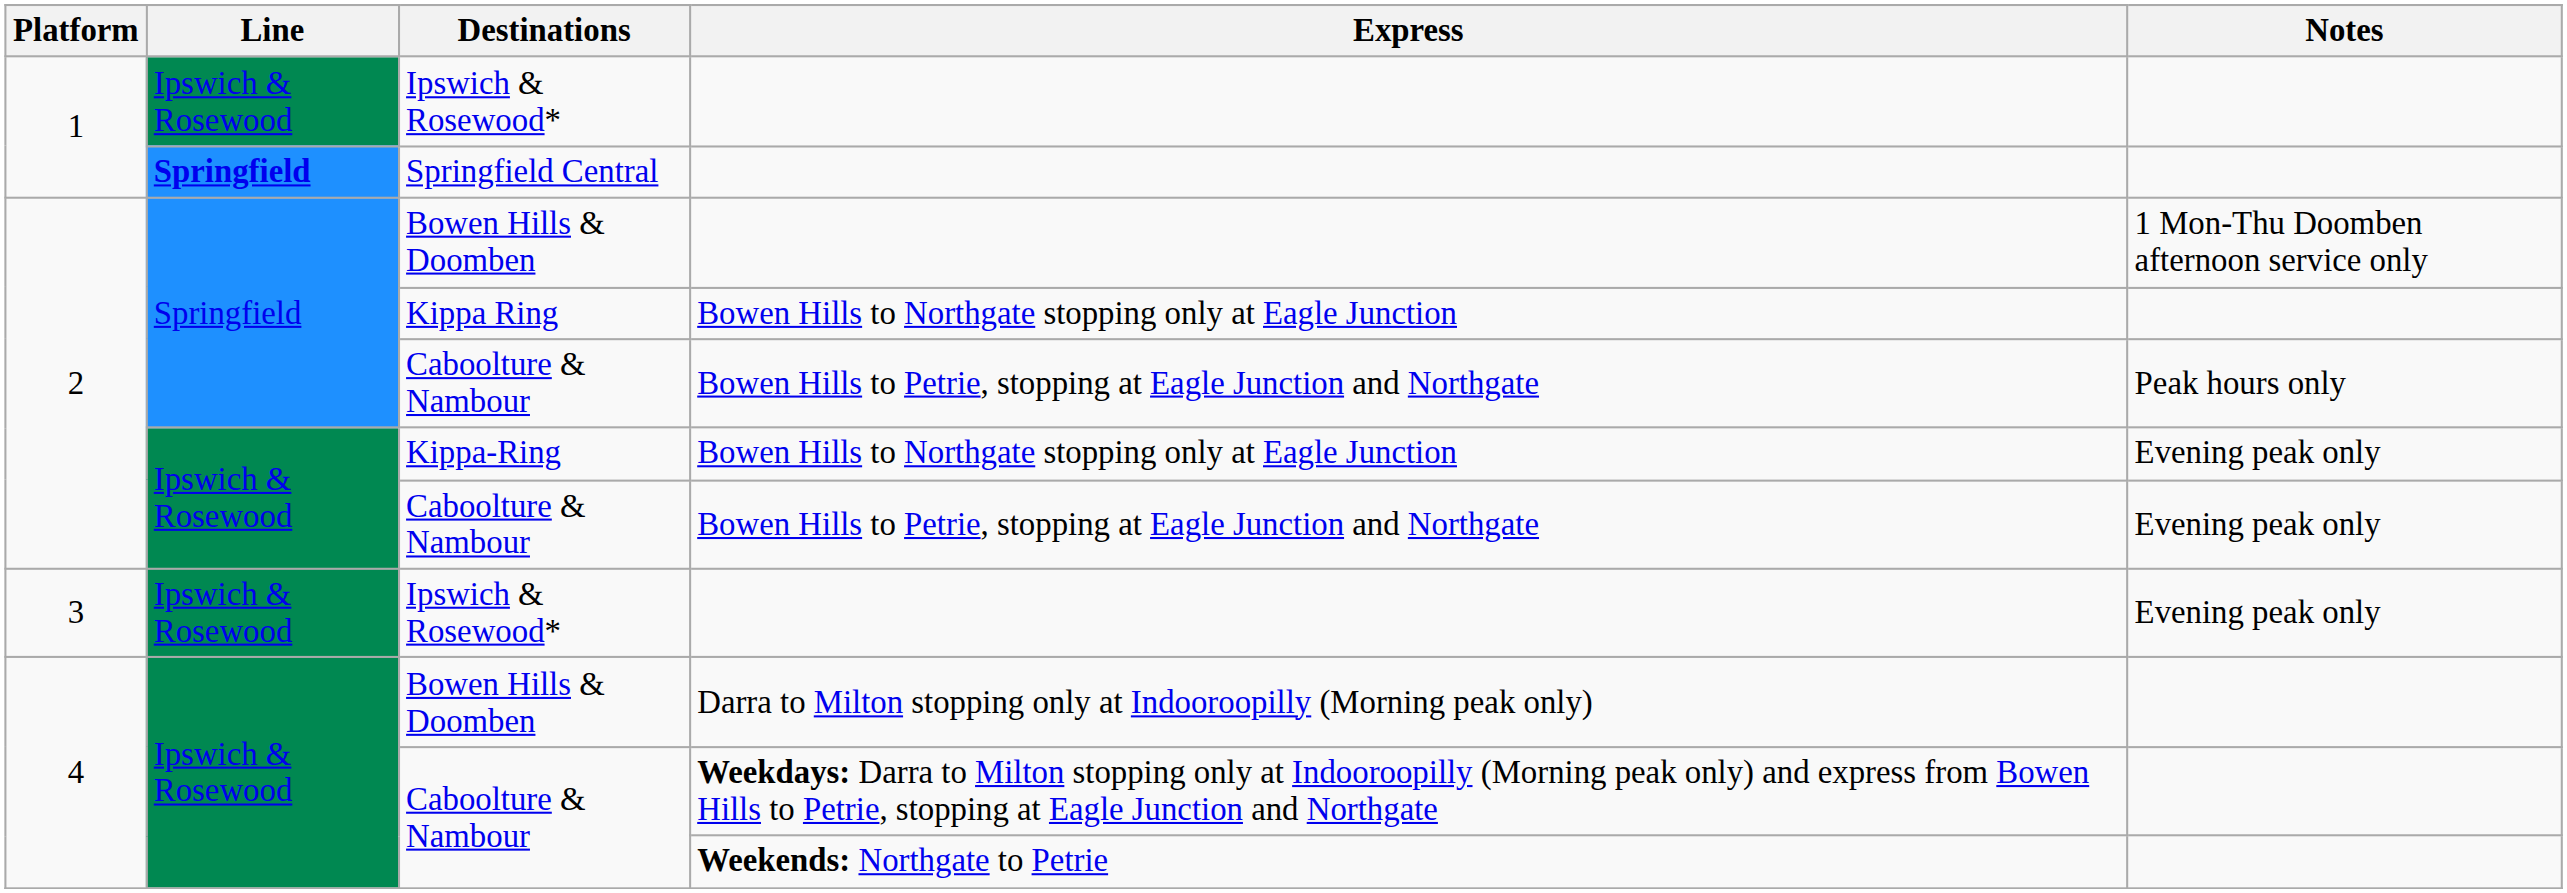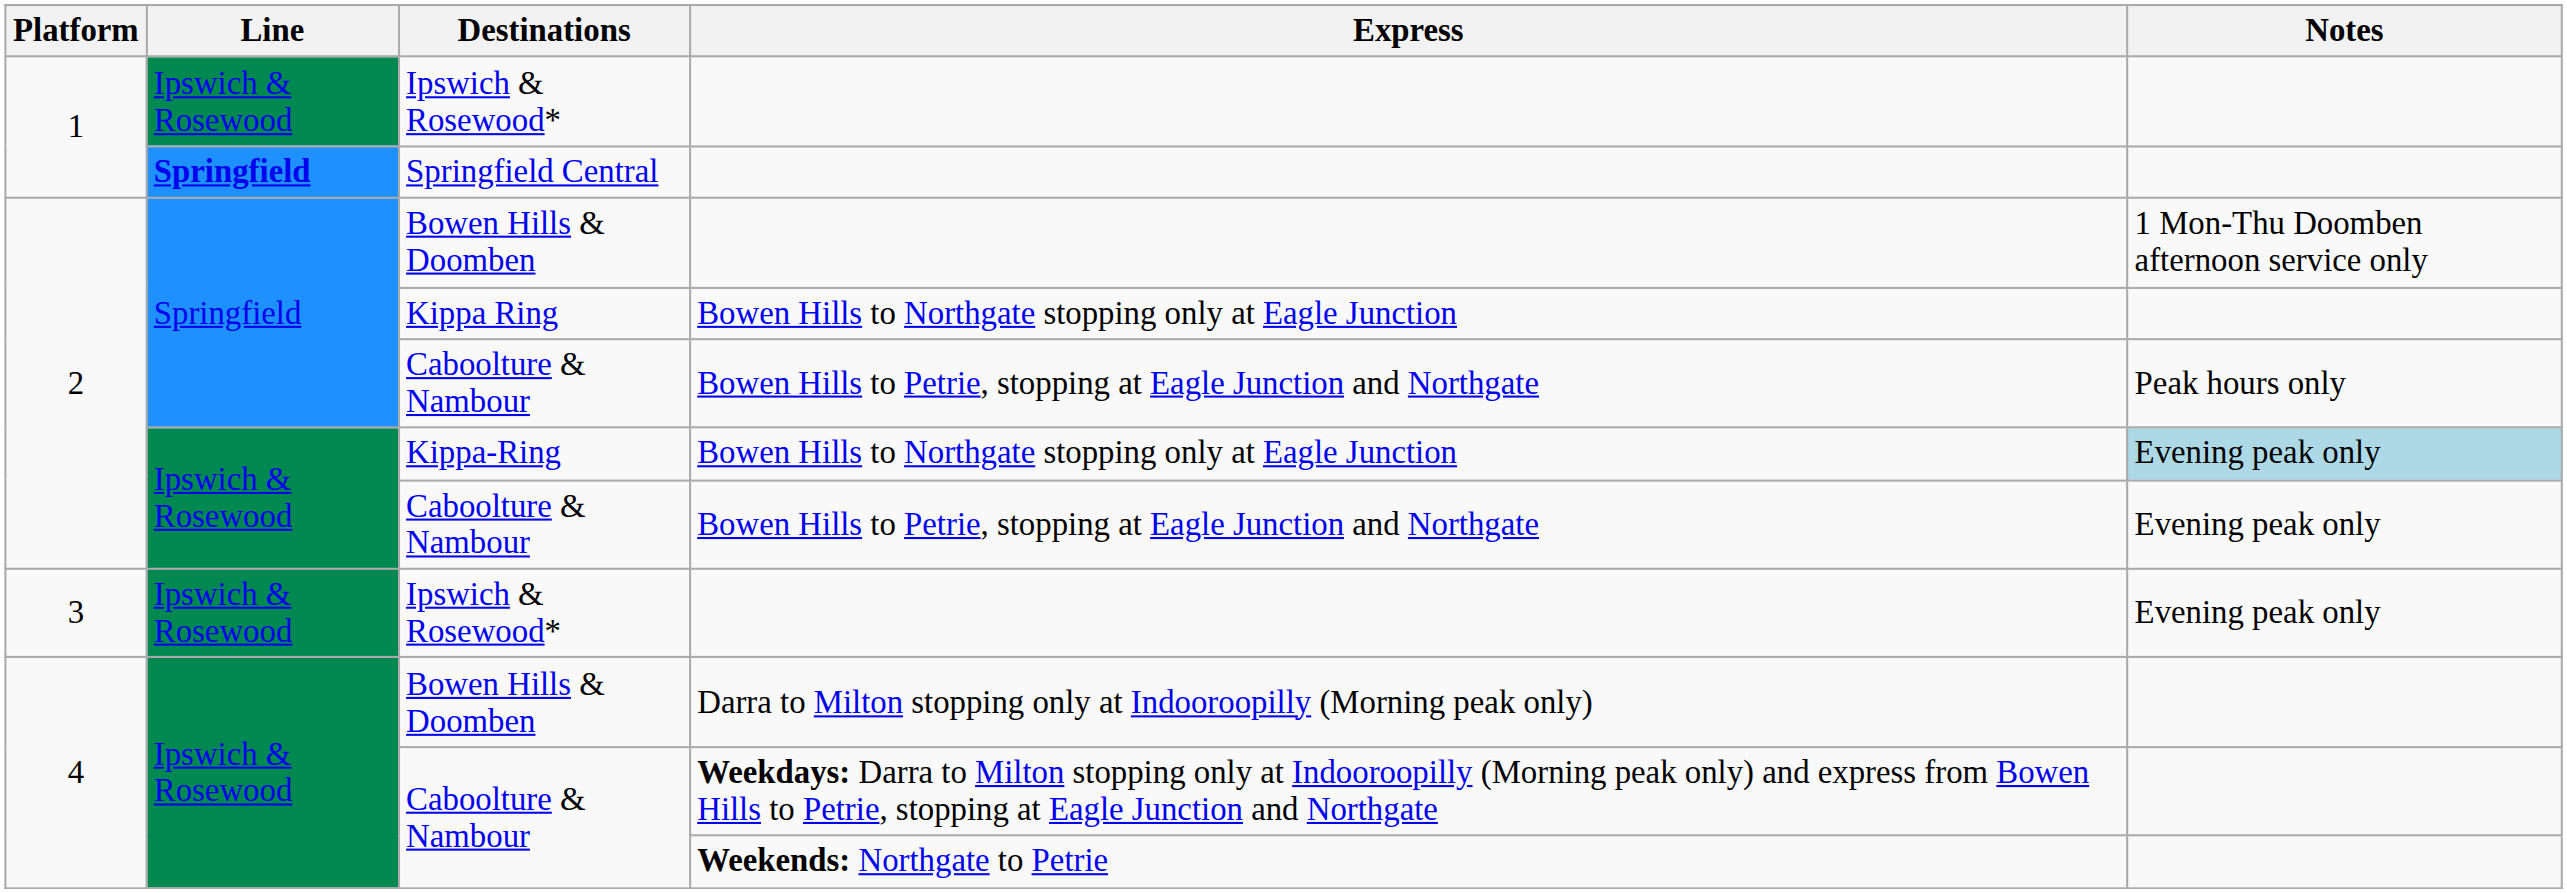(2258, 453) no background -> (2258, 453) lightblue background
